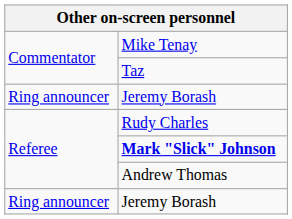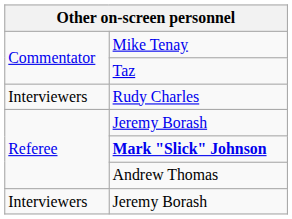(59, 96) Ring announcer -> (48, 96) Interviewers
(169, 96) Jeremy Borash -> (156, 96) Rudy Charles
(165, 122) Rudy Charles -> (160, 122) Jeremy Borash
(59, 201) Ring announcer -> (48, 201) Interviewers
